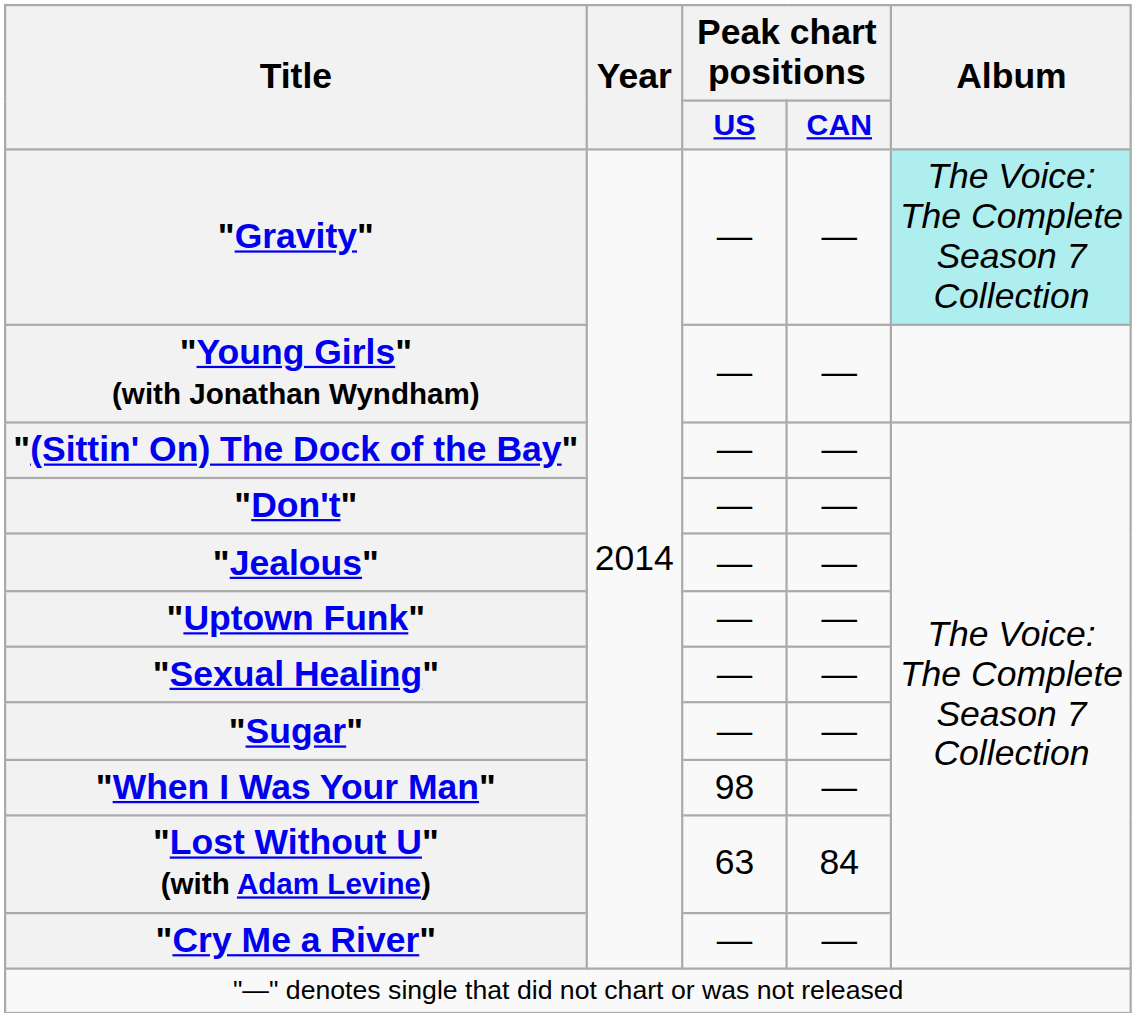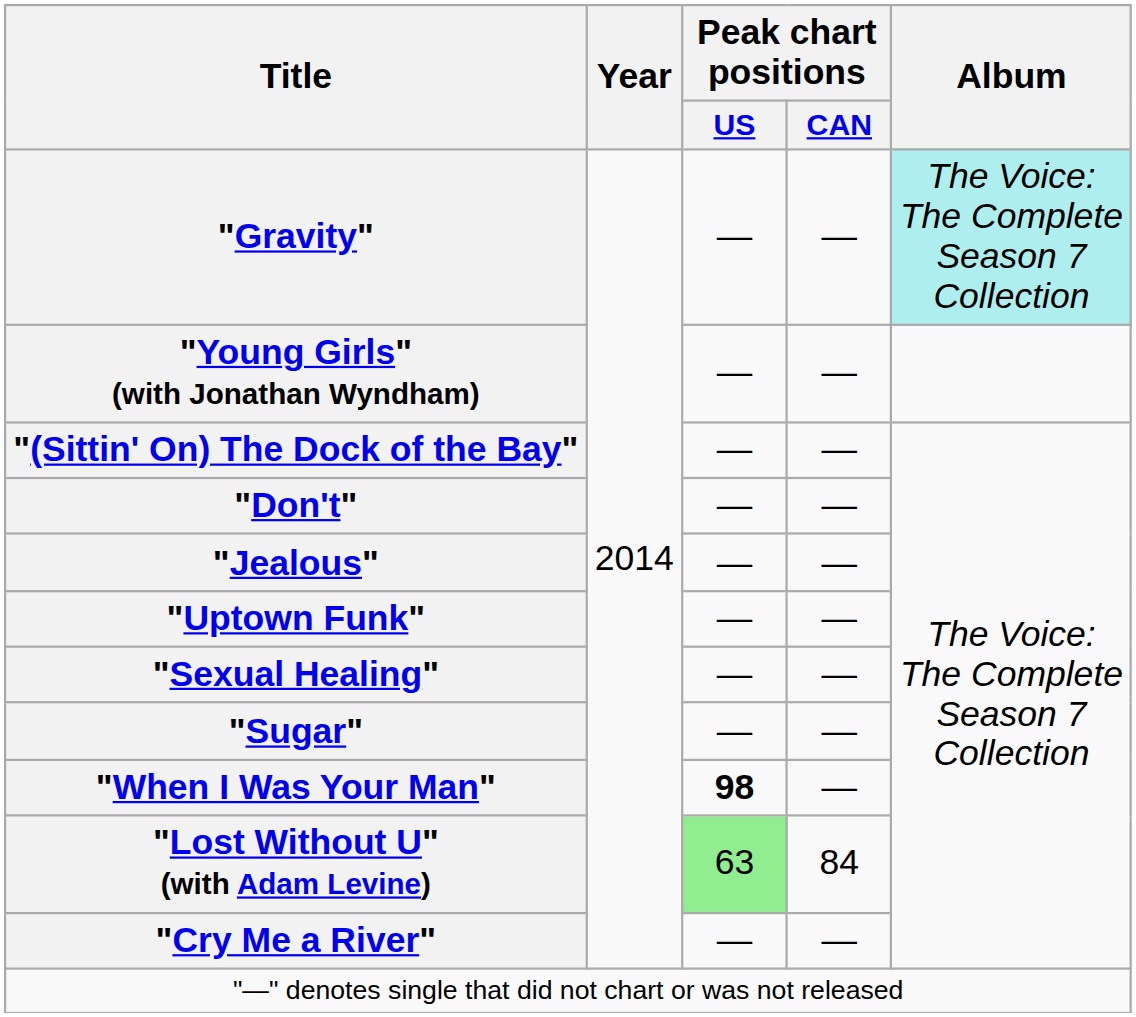(734, 787) normal -> (734, 787) bold
(734, 863) no background -> (734, 863) lightgreen background
